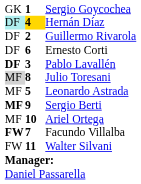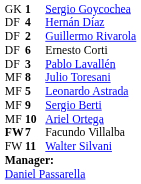(12, 22) paleturquoise background -> (12, 22) no background
(28, 22) gold background -> (28, 22) no background
(13, 64) bold -> (12, 64) normal
(13, 77) lightgrey background -> (13, 77) no background
(14, 105) bold -> (13, 105) normal
